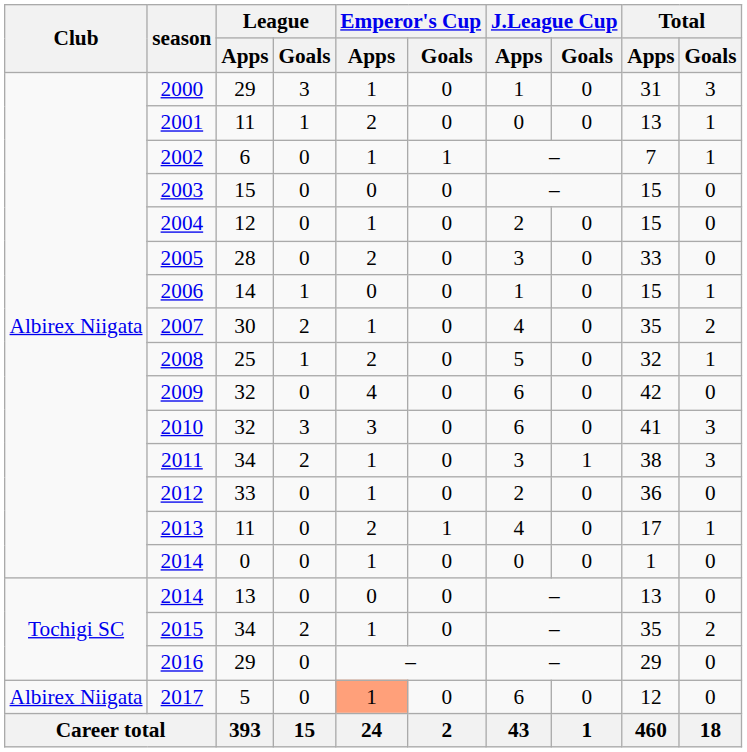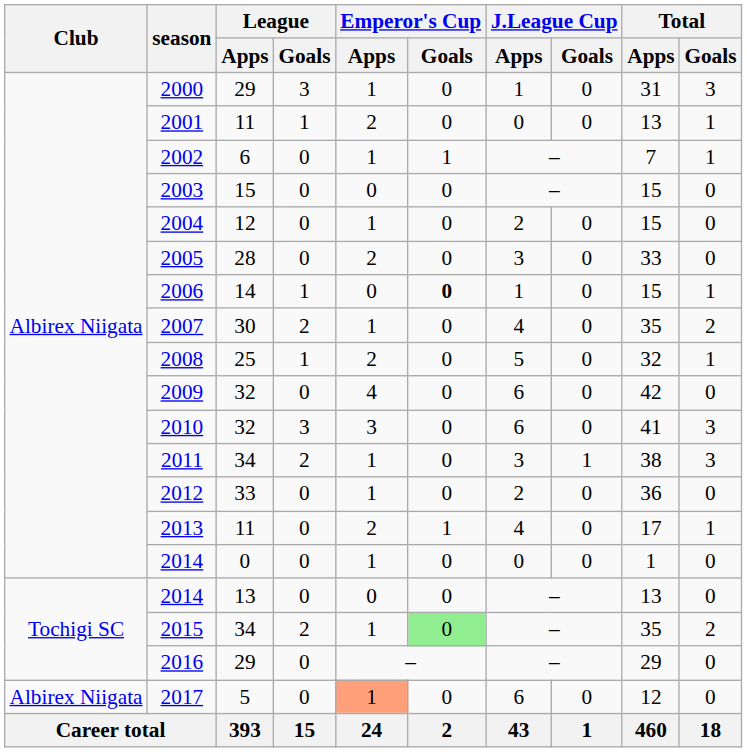(447, 291) normal -> (447, 291) bold
(447, 628) no background -> (447, 628) lightgreen background
